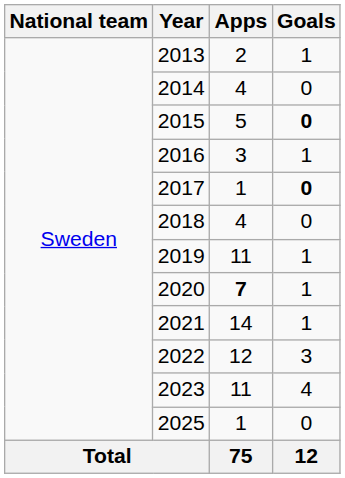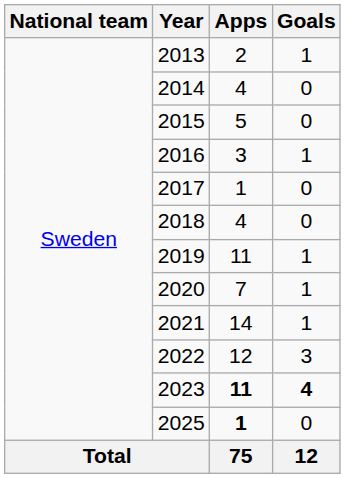(306, 121) bold -> (306, 121) normal
(306, 188) bold -> (306, 188) normal
(241, 289) bold -> (241, 289) normal
(241, 389) normal -> (241, 389) bold
(306, 389) normal -> (306, 389) bold
(241, 423) normal -> (241, 423) bold
